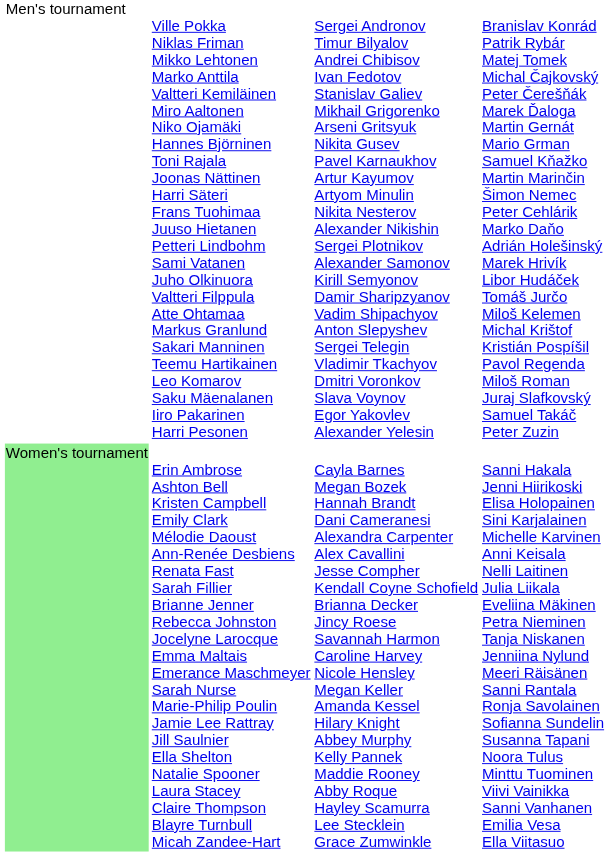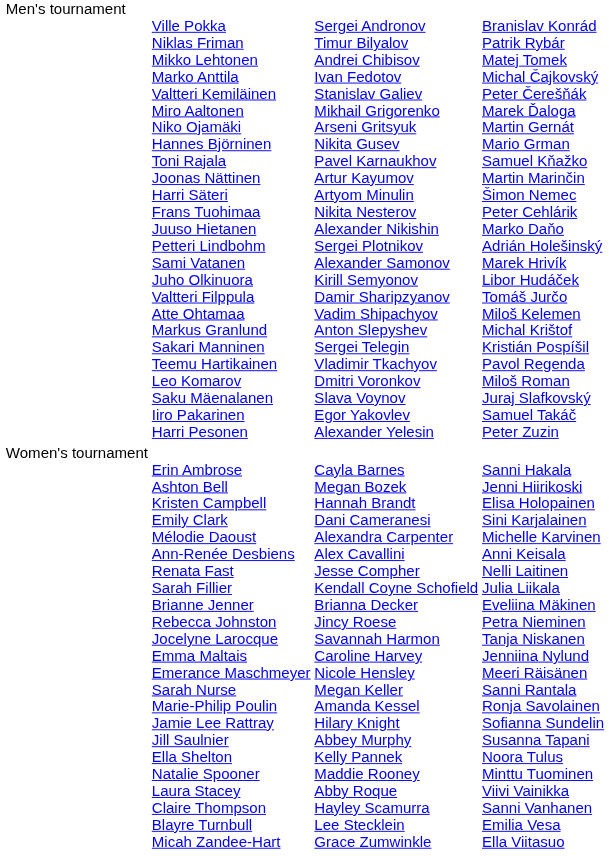(77, 452) lightgreen background -> (77, 452) no background
